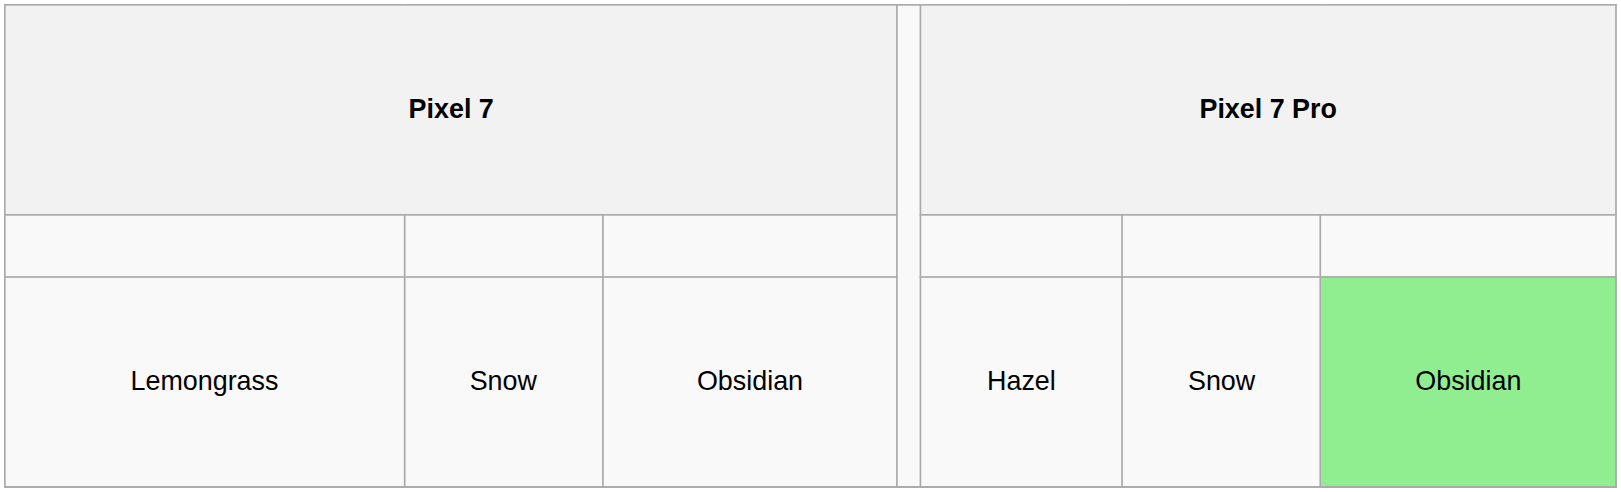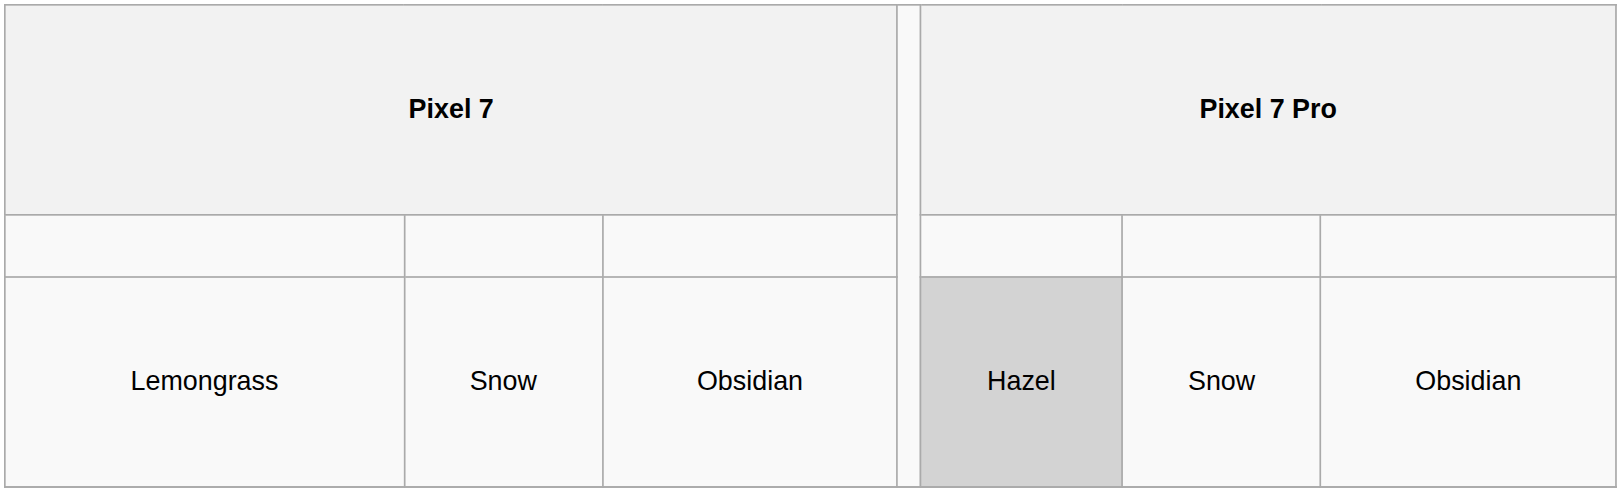(1021, 381) no background -> (1021, 381) lightgrey background
(1468, 381) lightgreen background -> (1468, 381) no background
